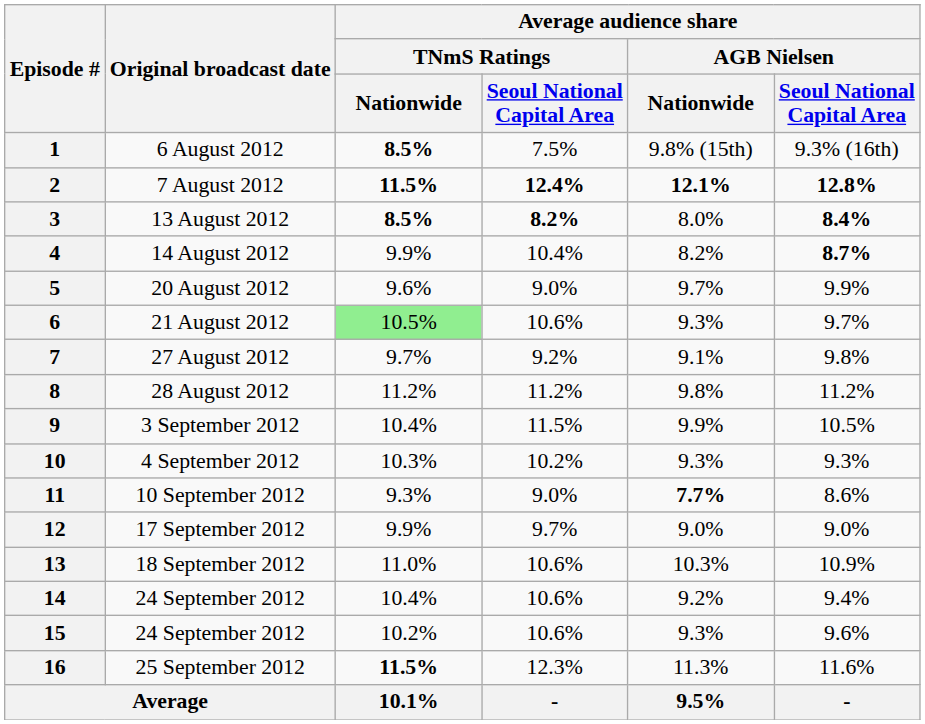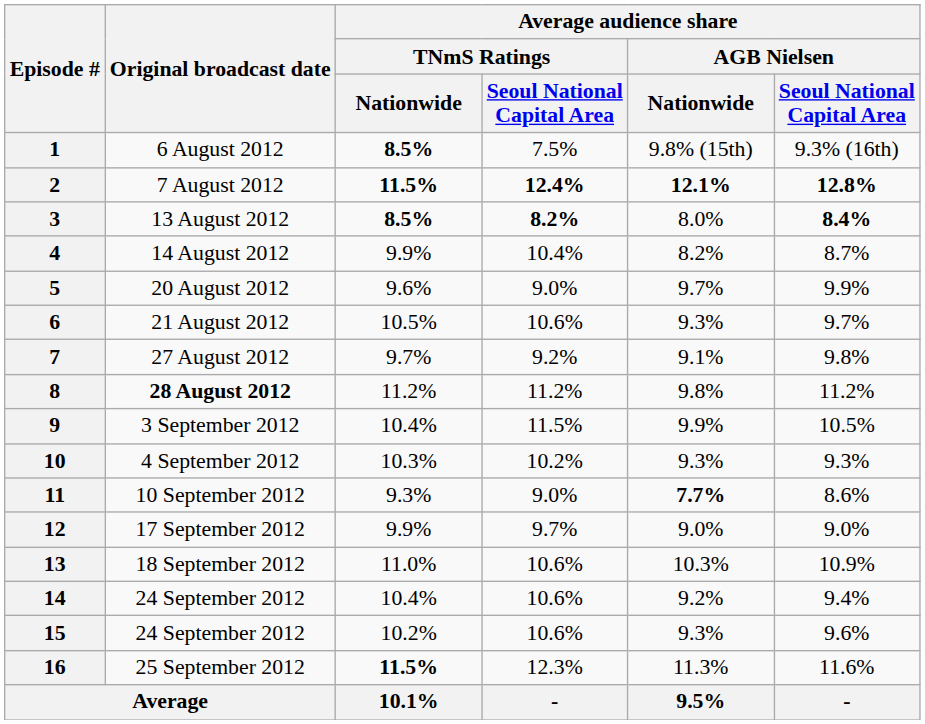(847, 253) bold -> (847, 253) normal
(409, 322) lightgreen background -> (409, 322) no background
(220, 391) normal -> (220, 391) bold
